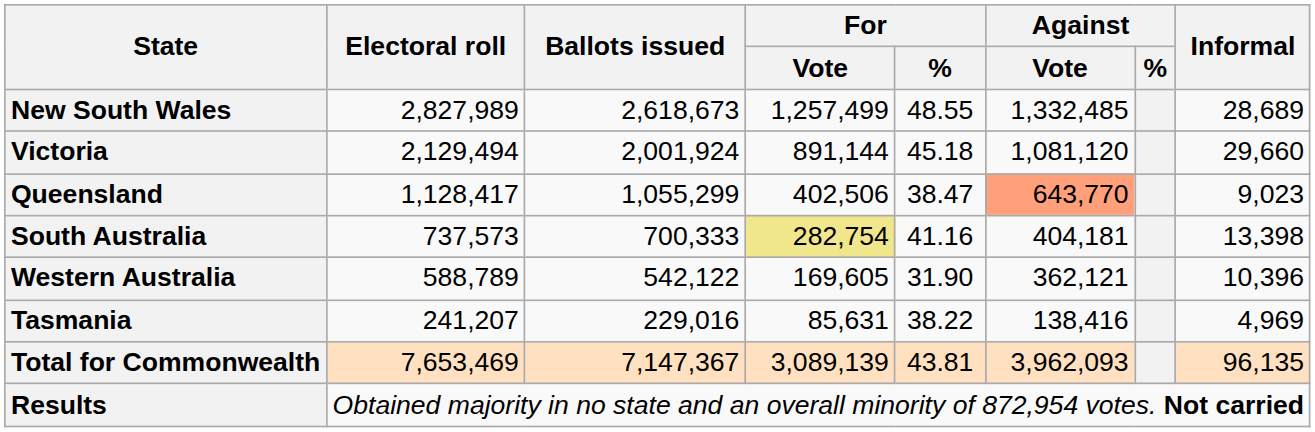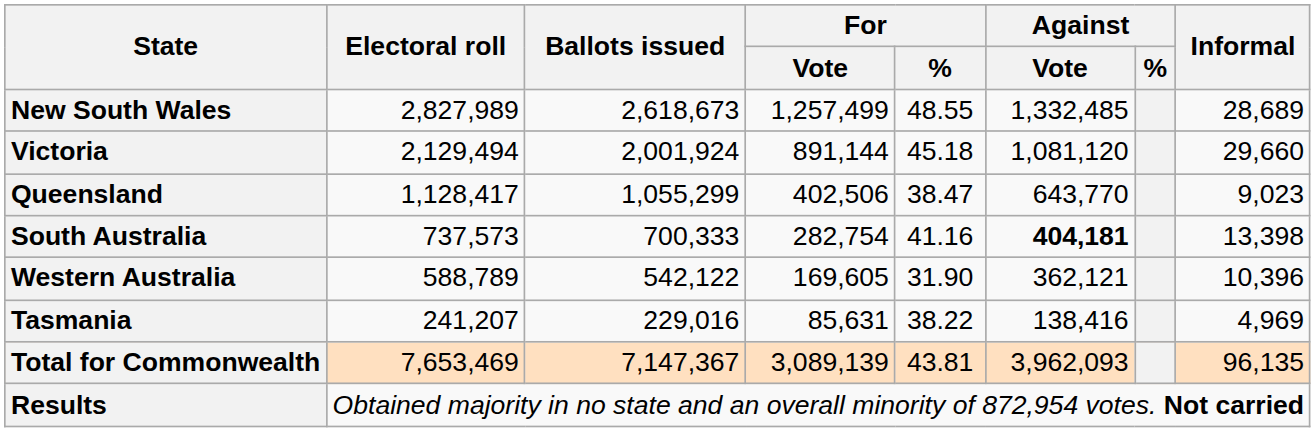(1081, 194) lightsalmon background -> (1081, 194) no background
(841, 236) khaki background -> (841, 236) no background
(1081, 236) normal -> (1081, 236) bold
